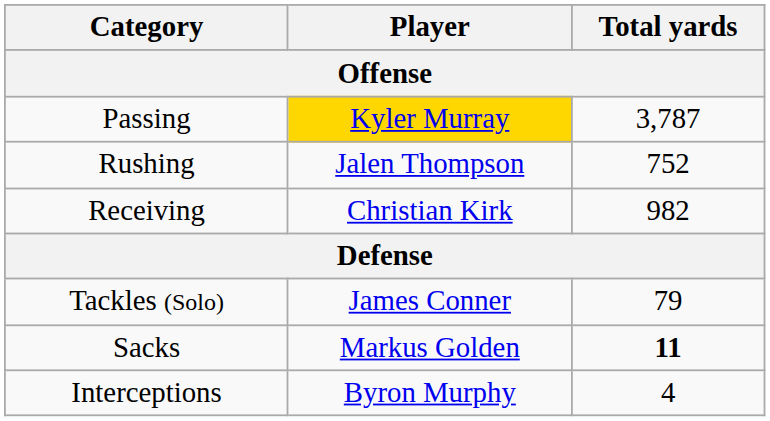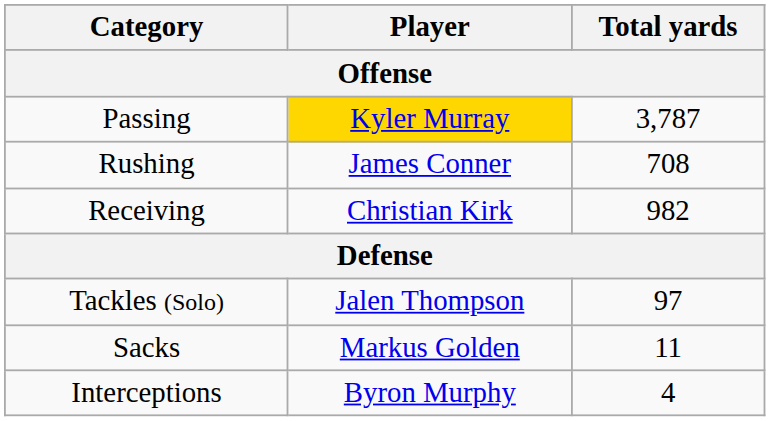(430, 164) Jalen Thompson -> (430, 164) James Conner
(668, 164) 752 -> (668, 164) 708
(430, 301) James Conner -> (430, 301) Jalen Thompson
(668, 301) 79 -> (668, 301) 97
(668, 347) bold -> (668, 347) normal
